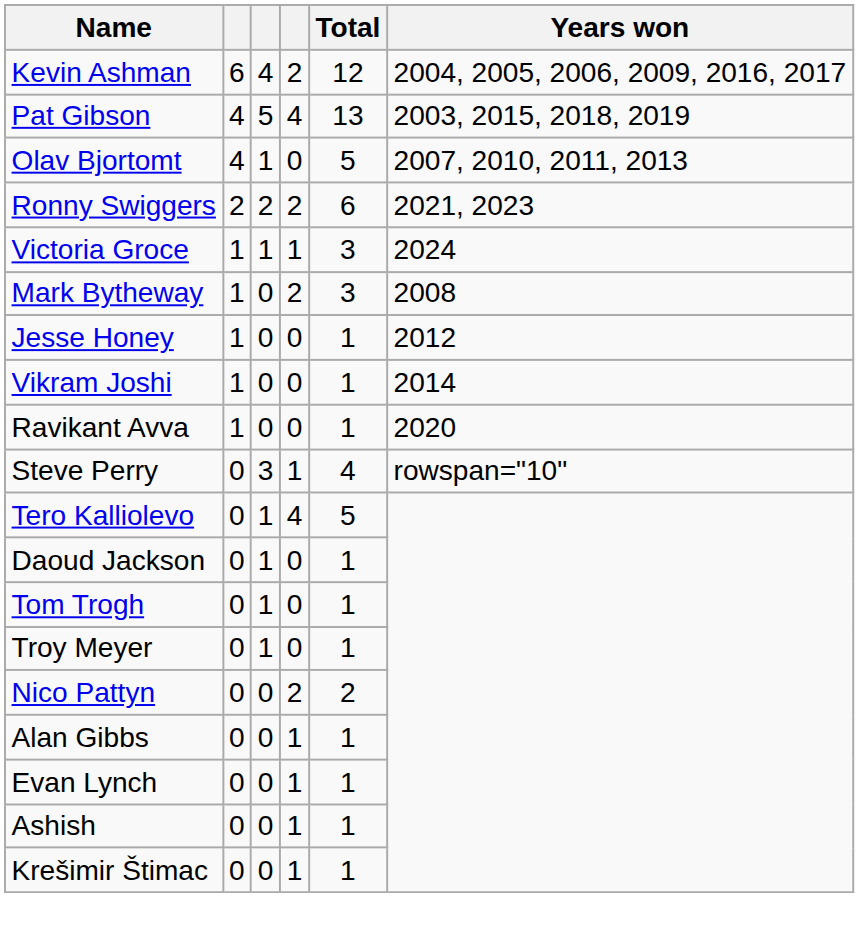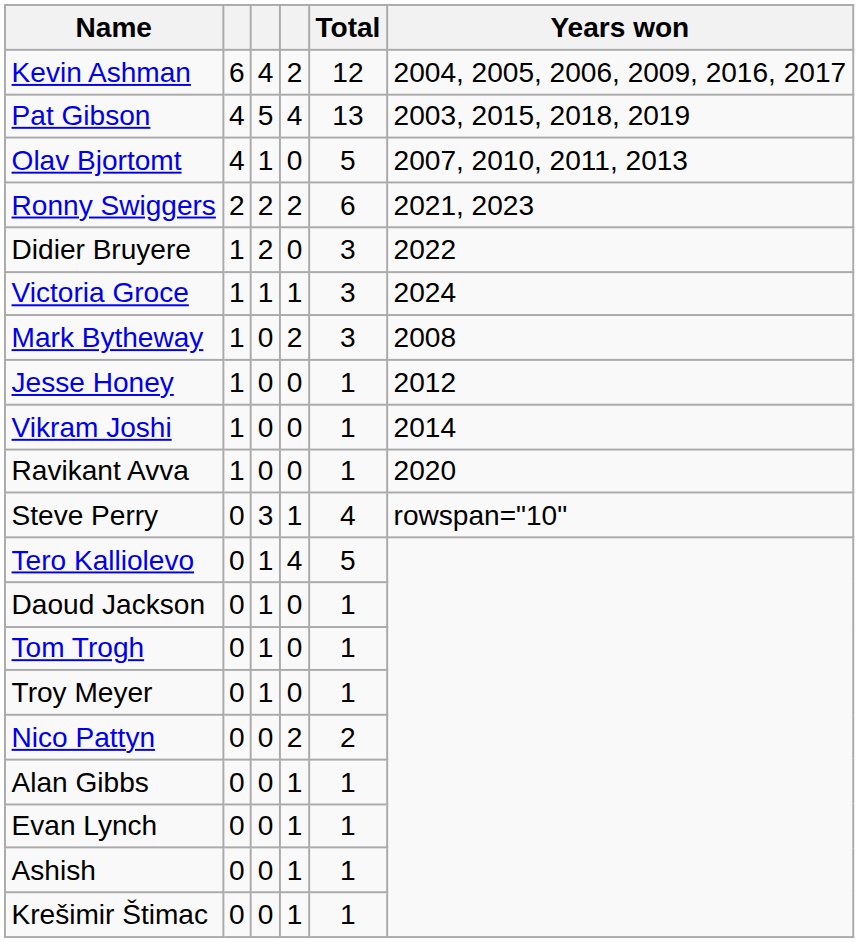+ row: (101, 249)
